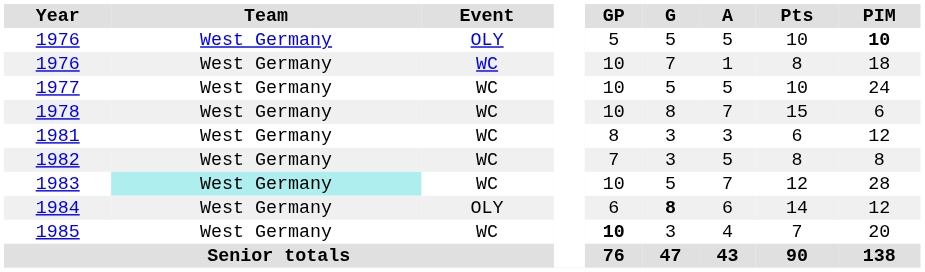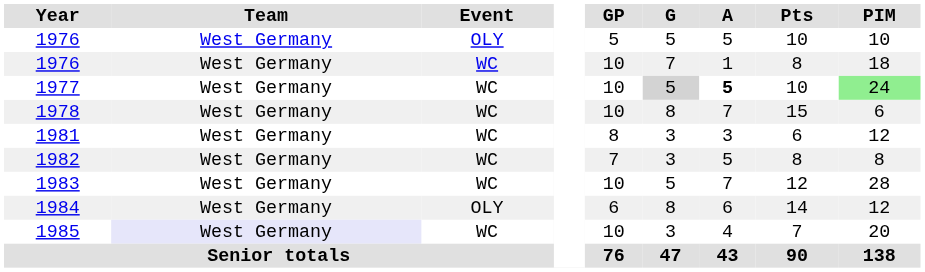(879, 40) bold -> (879, 40) normal
(671, 88) no background -> (671, 88) lightgrey background
(728, 88) normal -> (728, 88) bold
(879, 88) no background -> (879, 88) lightgreen background
(266, 184) paleturquoise background -> (266, 184) no background
(671, 208) bold -> (671, 208) normal
(266, 232) no background -> (266, 232) lavender background
(614, 232) bold -> (614, 232) normal
